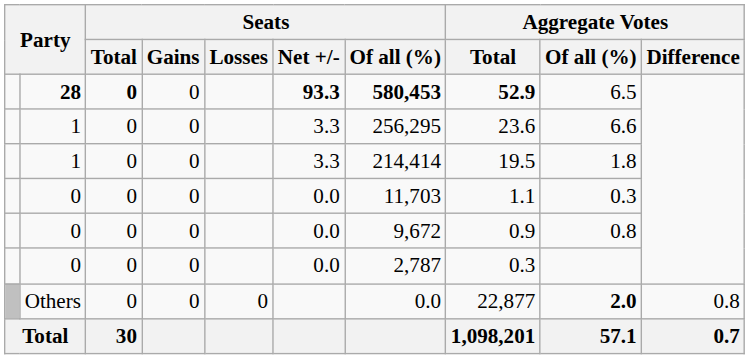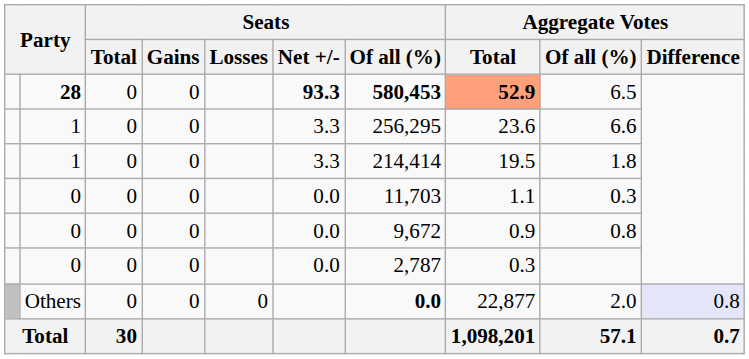(132, 91) bold -> (132, 91) normal
(517, 91) no background -> (517, 91) lightsalmon background
(428, 300) normal -> (428, 300) bold
(623, 300) bold -> (623, 300) normal
(727, 300) no background -> (727, 300) lavender background
